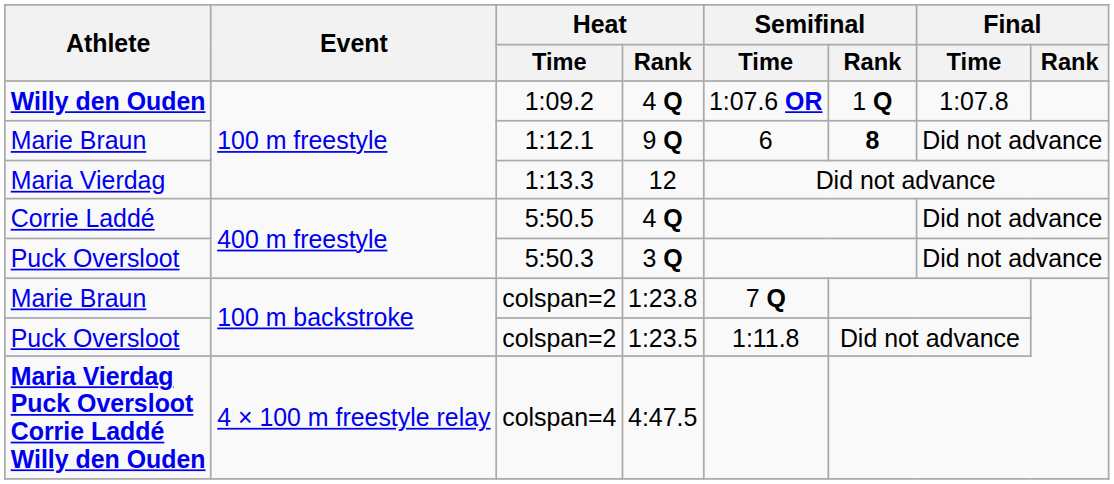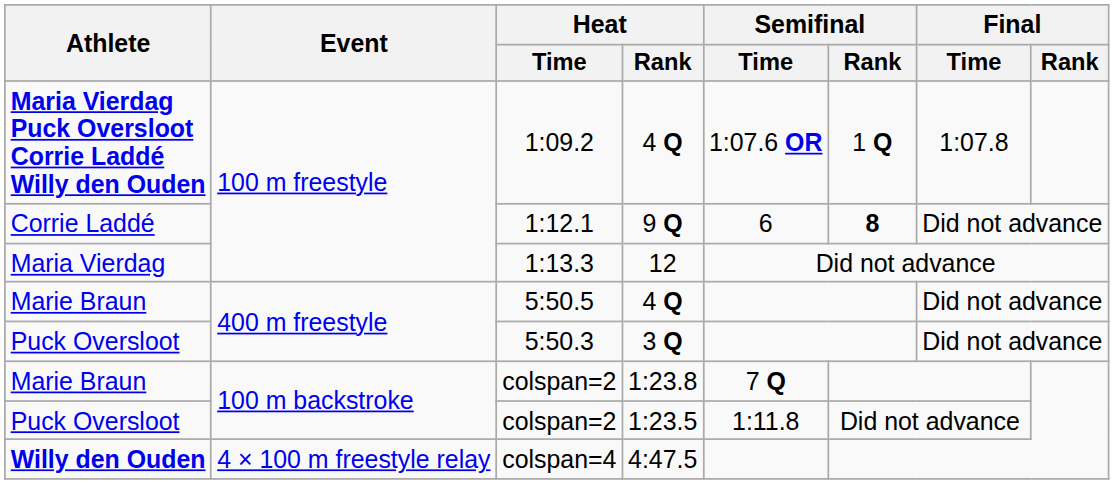(108, 101) Willy den Ouden -> (108, 143) Maria Vierdag Puck Oversloot Corrie Laddé Willy den Ouden
(79, 141) Marie Braun -> (83, 224) Corrie Laddé
(83, 220) Corrie Laddé -> (79, 303) Marie Braun
(108, 418) Maria Vierdag Puck Oversloot Corrie Laddé Willy den Ouden -> (108, 460) Willy den Ouden
